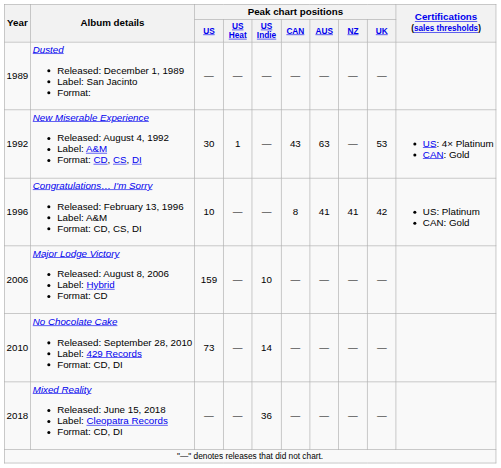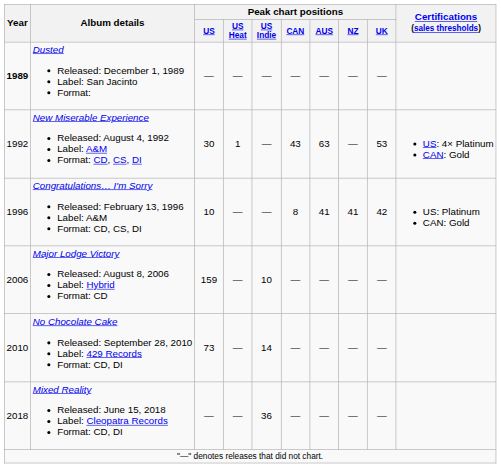(17, 76) normal -> (17, 76) bold
